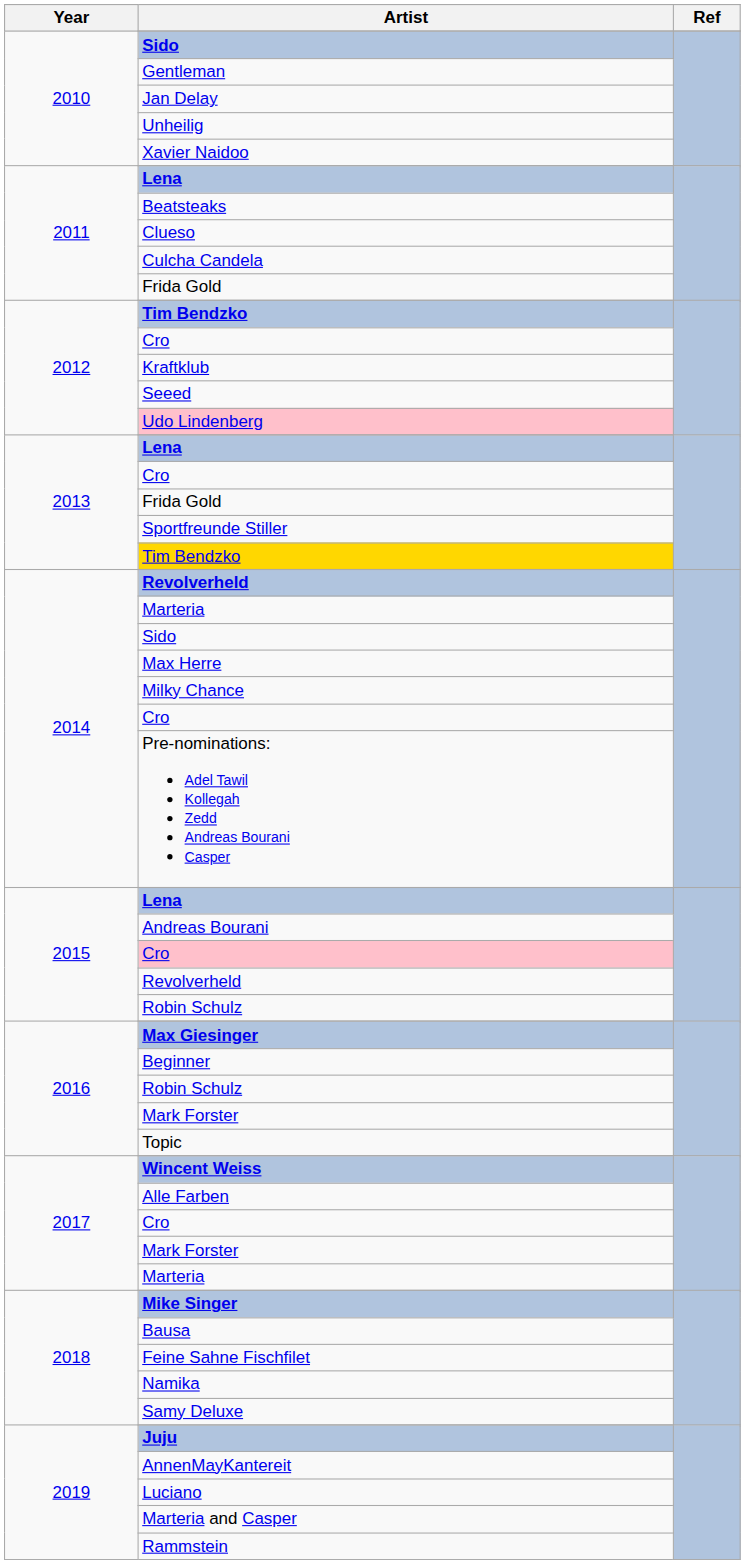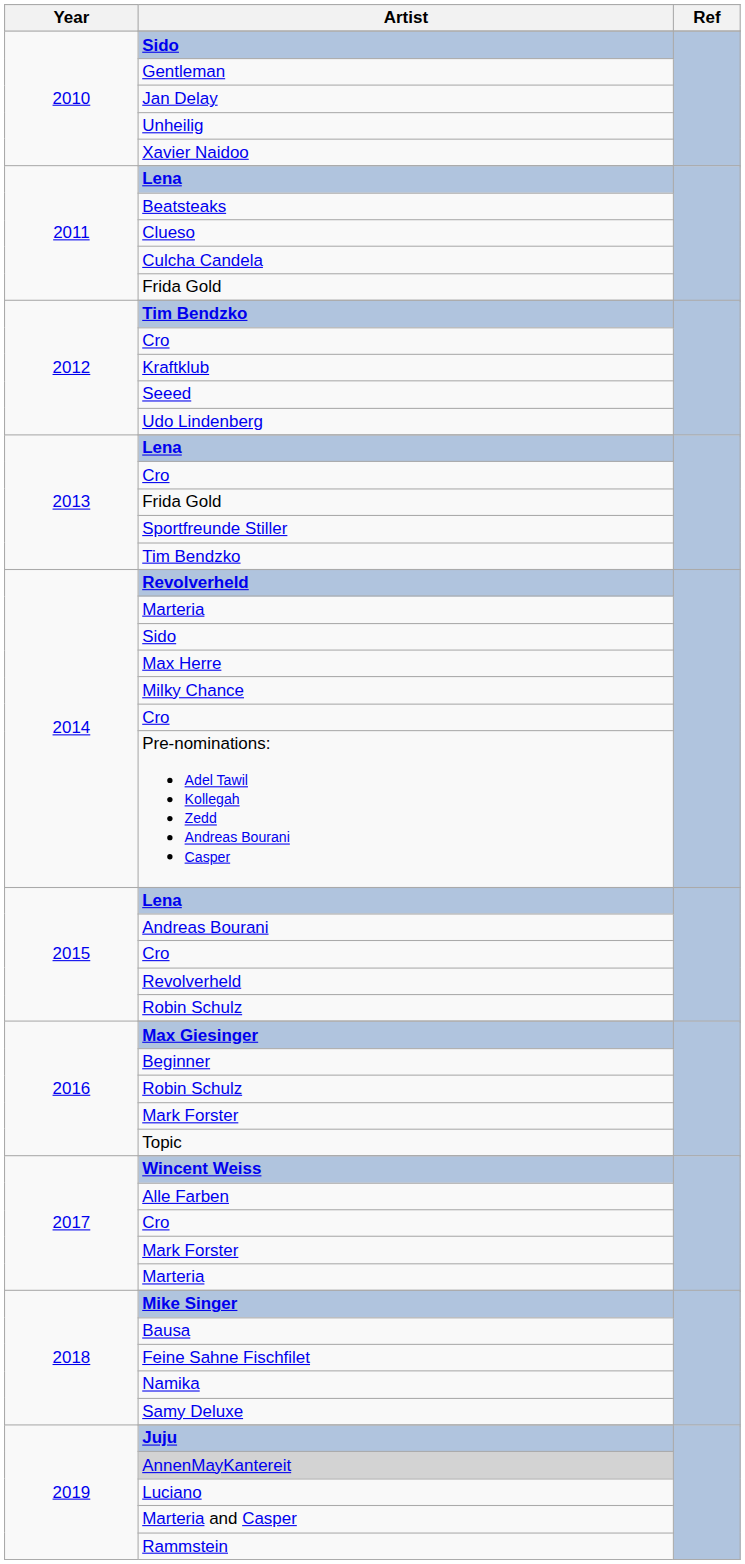(203, 421) pink background -> (203, 421) no background
(191, 555) gold background -> (191, 555) no background
(156, 954) pink background -> (156, 954) no background
(217, 1465) no background -> (217, 1465) lightgrey background
